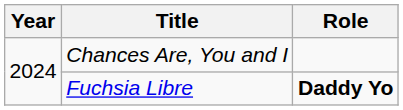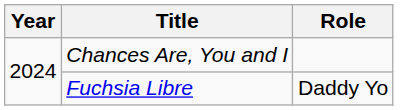(346, 88) bold -> (343, 88) normal
